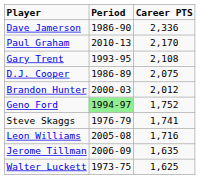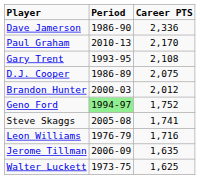(111, 120) 1976-79 -> (111, 120) 2005-08
(111, 136) 2005-08 -> (111, 136) 1976-79
